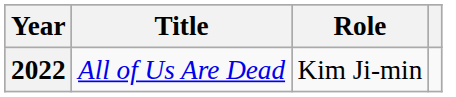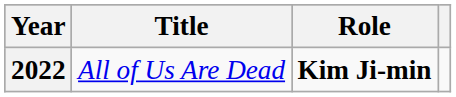(360, 69) normal -> (364, 69) bold
